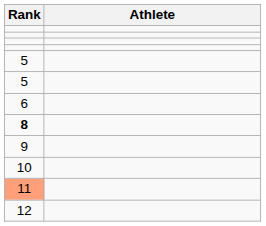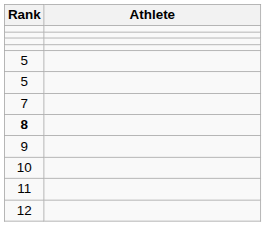(24, 103) 6 -> (24, 103) 7
(24, 189) lightsalmon background -> (24, 189) no background
